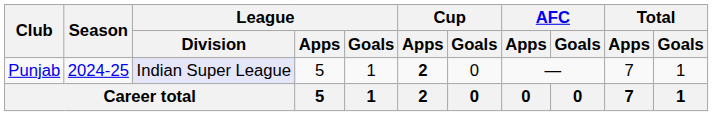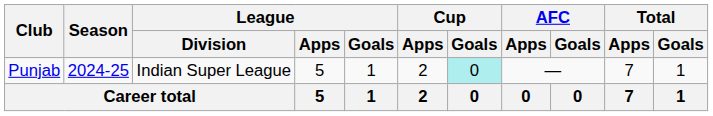(214, 70) lavender background -> (214, 70) no background
(423, 70) bold -> (423, 70) normal
(474, 70) no background -> (474, 70) paleturquoise background
